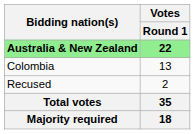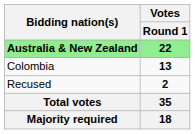(165, 66) normal -> (165, 66) bold
(165, 84) normal -> (165, 84) bold
